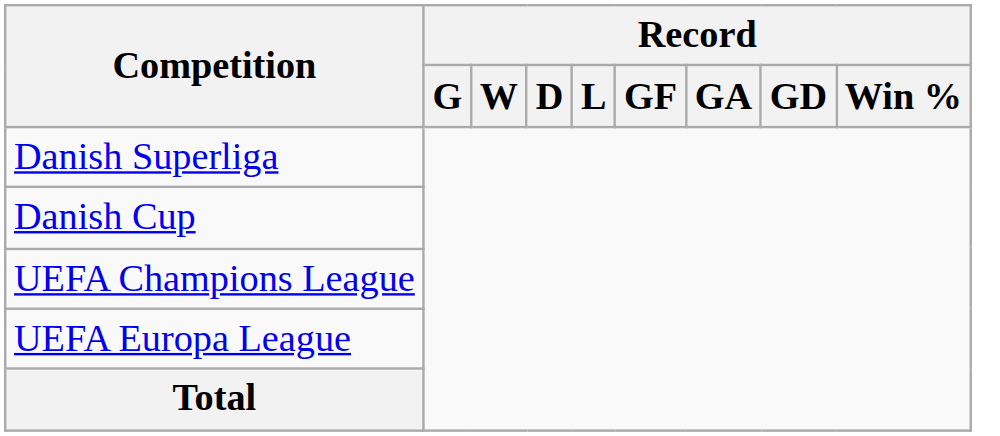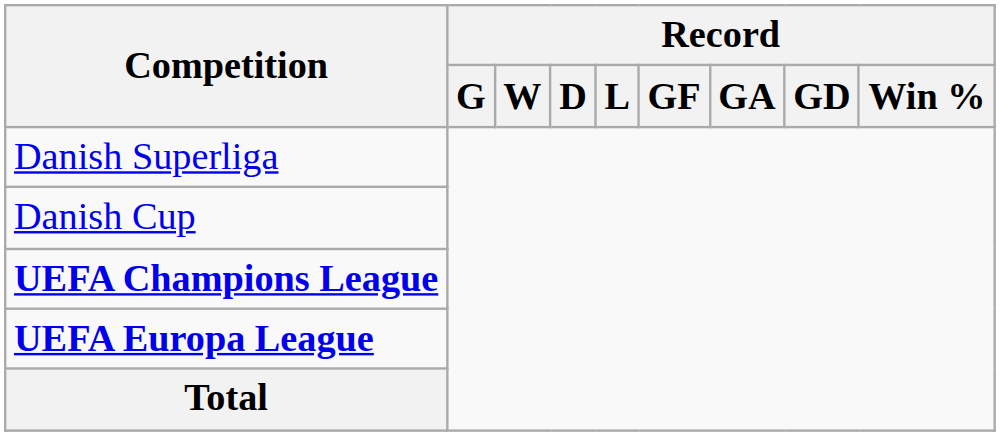(214, 277) normal -> (226, 277) bold
(183, 338) normal -> (194, 338) bold
